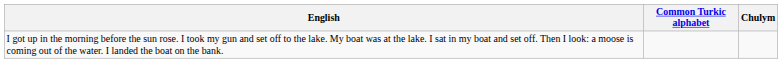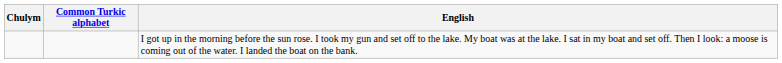columns swapped: (758, 17) <-> (324, 17)
